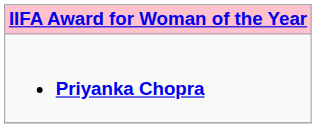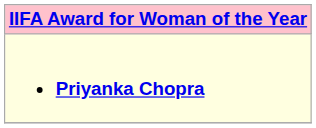(158, 89) no background -> (158, 89) lightyellow background
